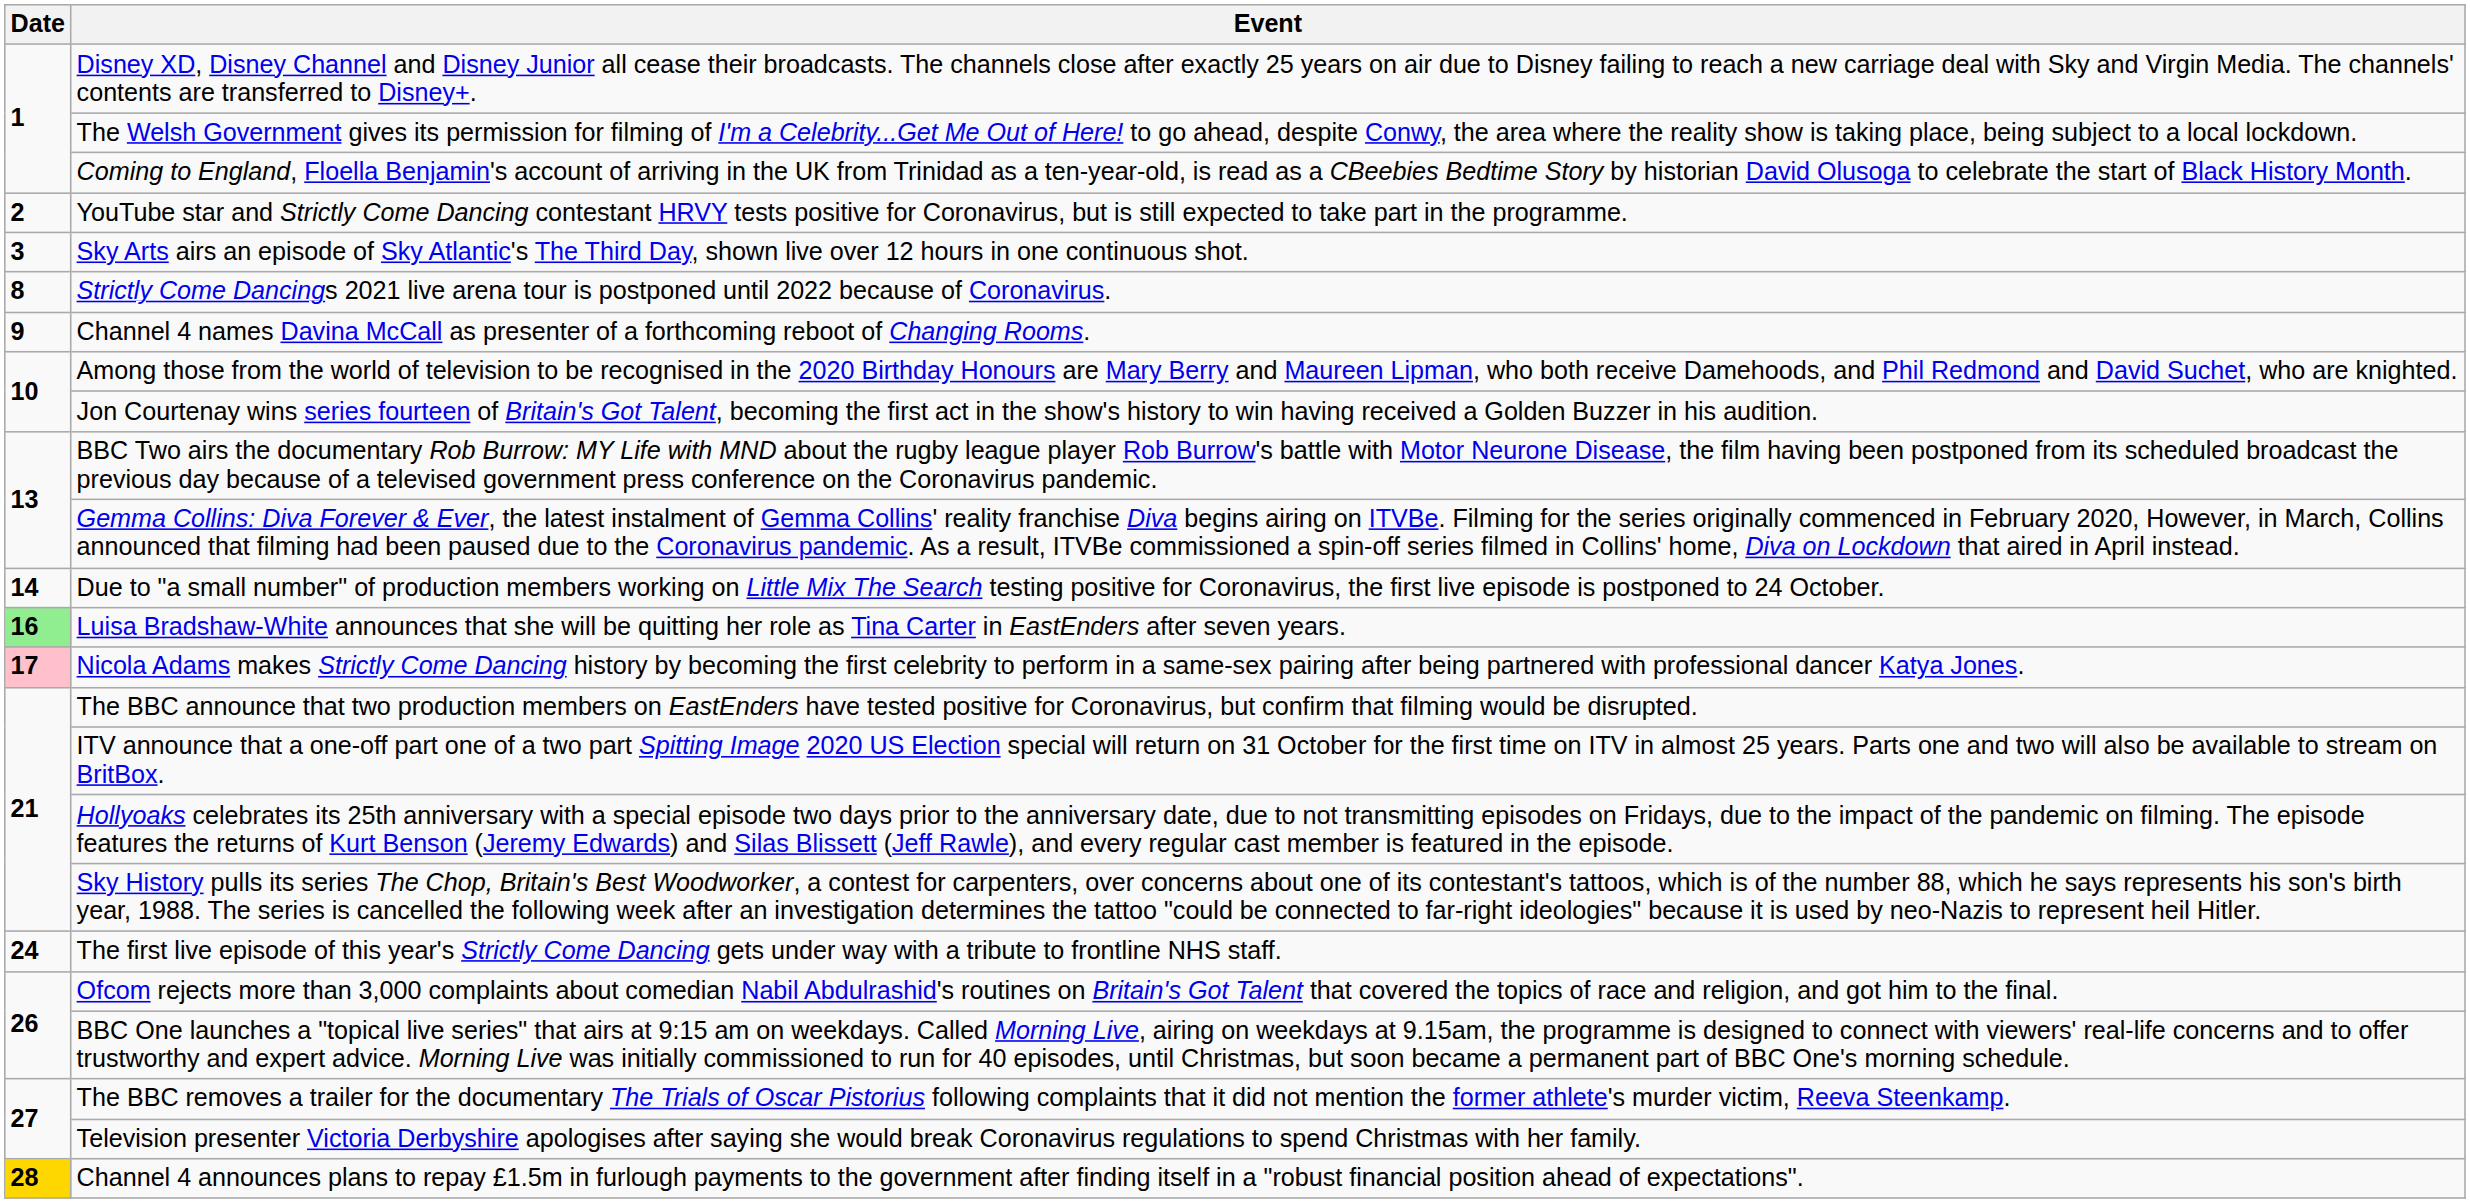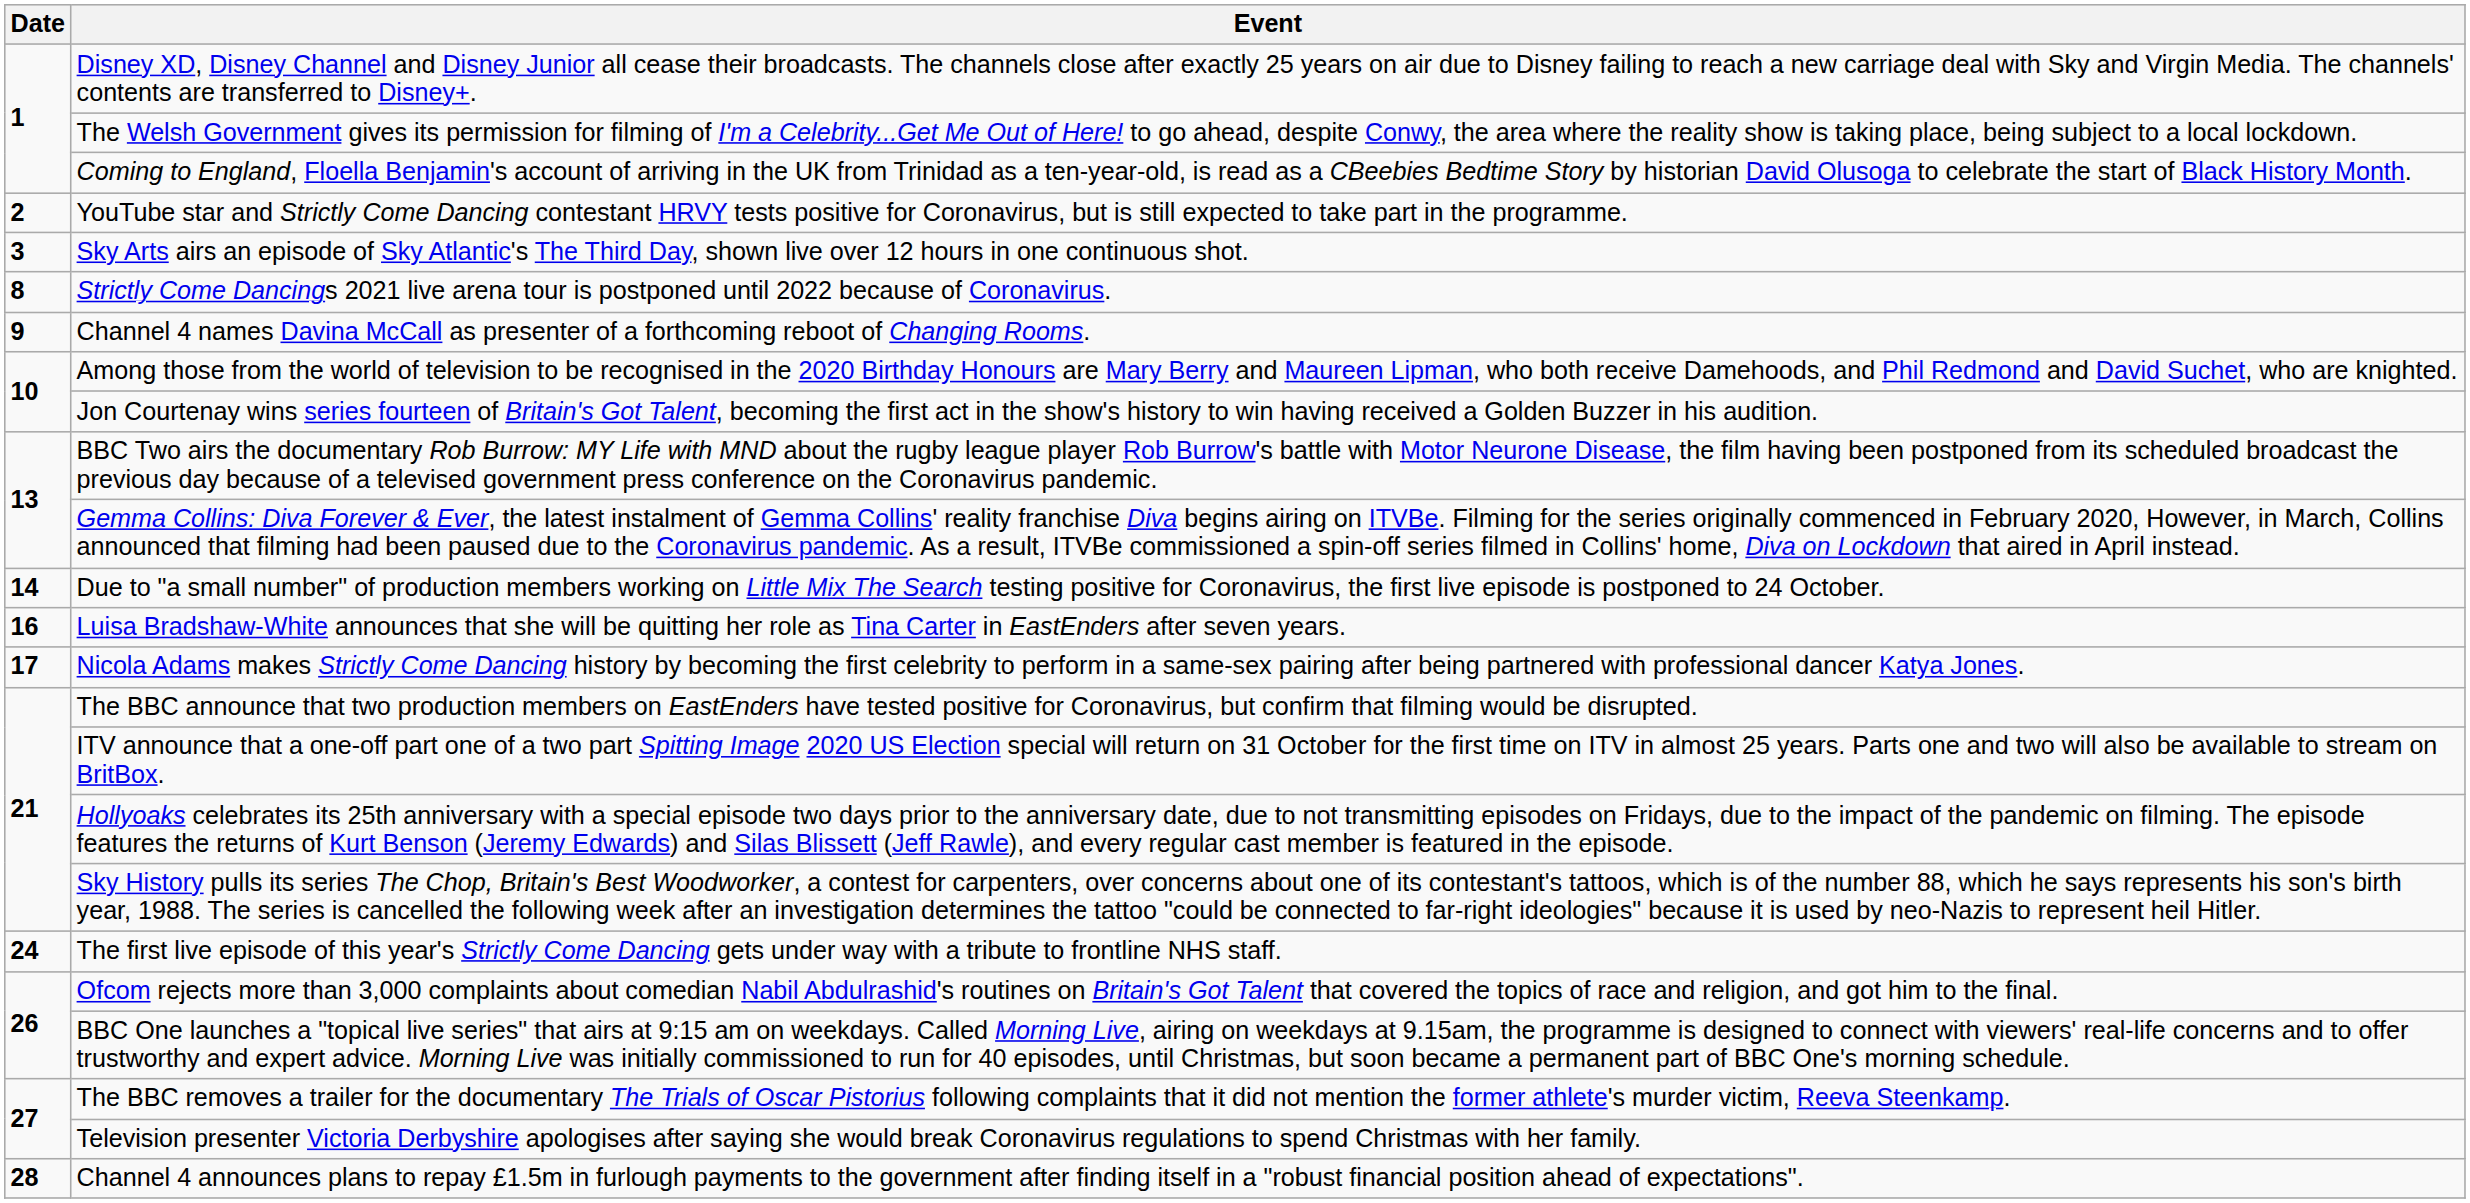(25, 627) lightgreen background -> (25, 627) no background
(25, 666) pink background -> (25, 666) no background
(25, 1178) gold background -> (25, 1178) no background
